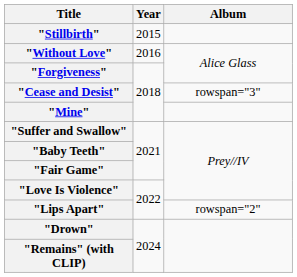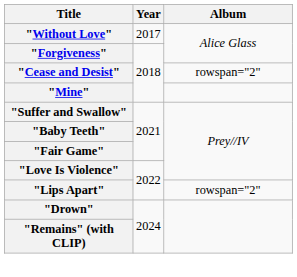- row: (69, 33)
(148, 53) 2016 -> (148, 33) 2017
(228, 92) rowspan="3" -> (228, 72) rowspan="2"
